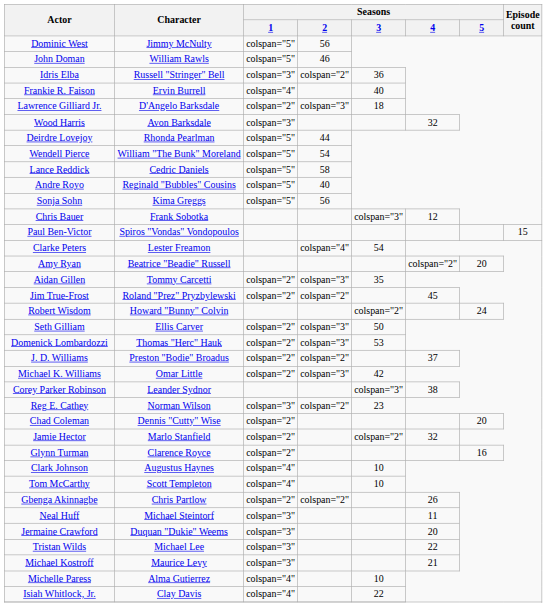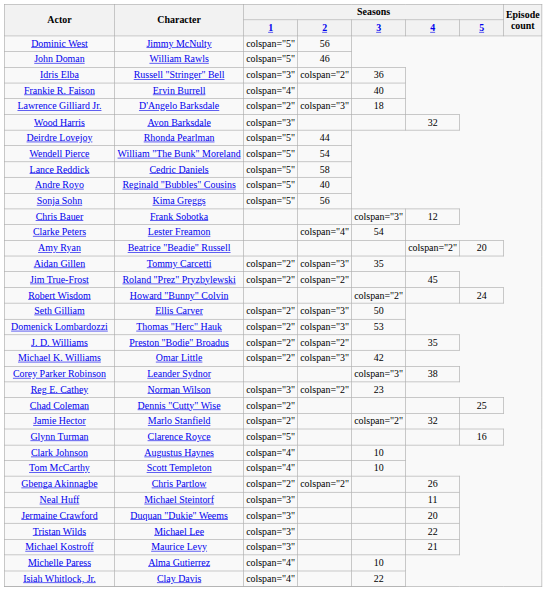- row: (59, 232)
(433, 358) 37 -> (433, 342) 35
(482, 421) 20 -> (482, 405) 25
(271, 452) colspan="2" -> (271, 437) colspan="5"
